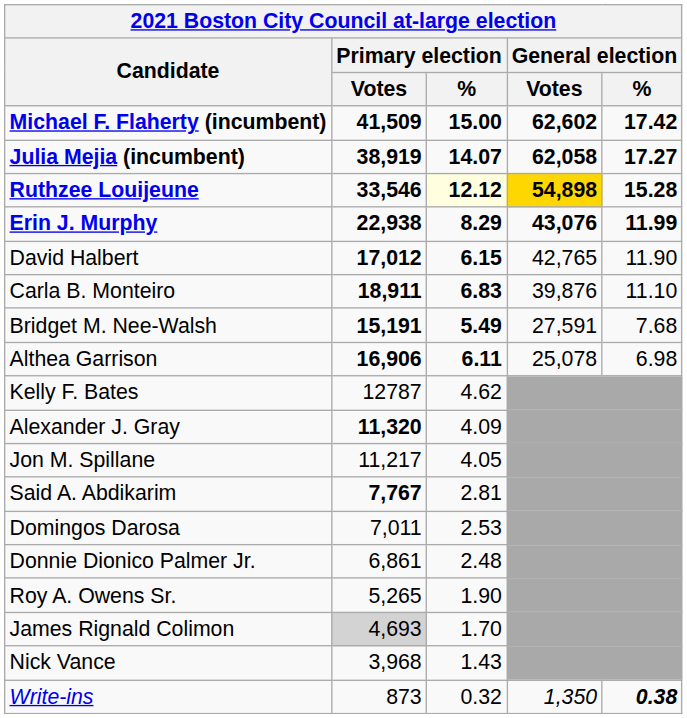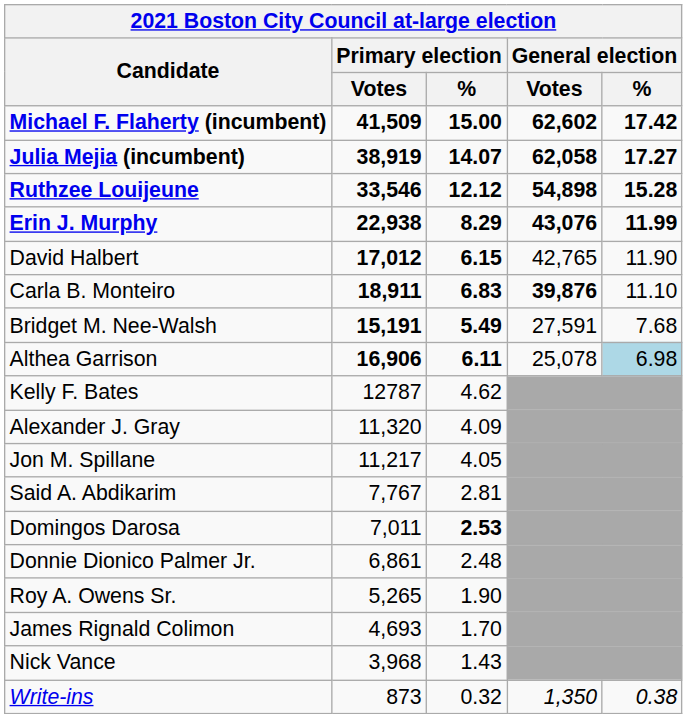(475, 190) lightyellow background -> (475, 190) no background
(565, 190) gold background -> (565, 190) no background
(565, 291) normal -> (565, 291) bold
(657, 358) no background -> (657, 358) lightblue background
(390, 426) bold -> (390, 426) normal
(395, 493) bold -> (395, 493) normal
(481, 527) normal -> (481, 527) bold
(395, 628) lightgrey background -> (395, 628) no background
(657, 696) bold -> (657, 696) normal
